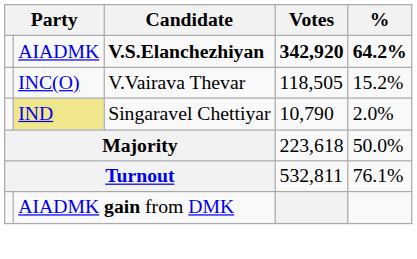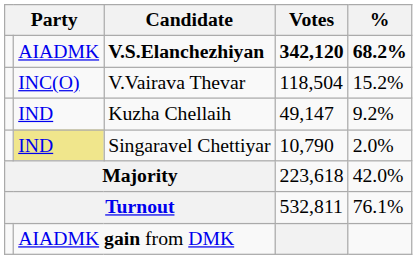(312, 51) 342,920 -> (312, 51) 342,120
(380, 51) 64.2% -> (380, 51) 68.2%
(311, 82) 118,505 -> (311, 82) 118,504
+ row: (170, 113)
(378, 144) 50.0% -> (378, 176) 42.0%
